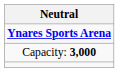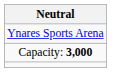(59, 33) bold -> (55, 33) normal
